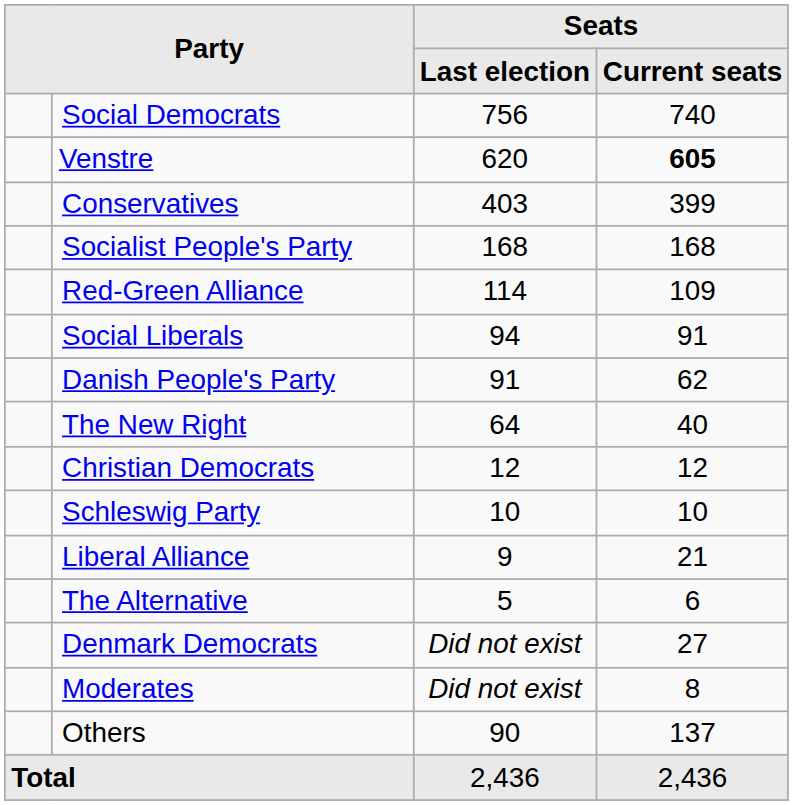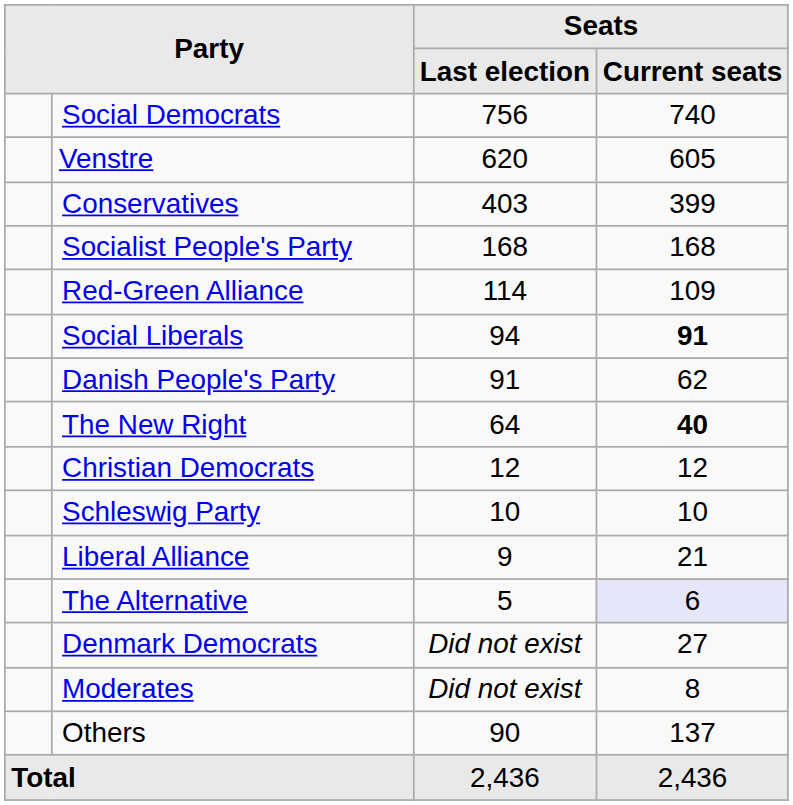(693, 159) bold -> (693, 159) normal
(693, 335) normal -> (693, 335) bold
(693, 423) normal -> (693, 423) bold
(693, 600) no background -> (693, 600) lavender background
